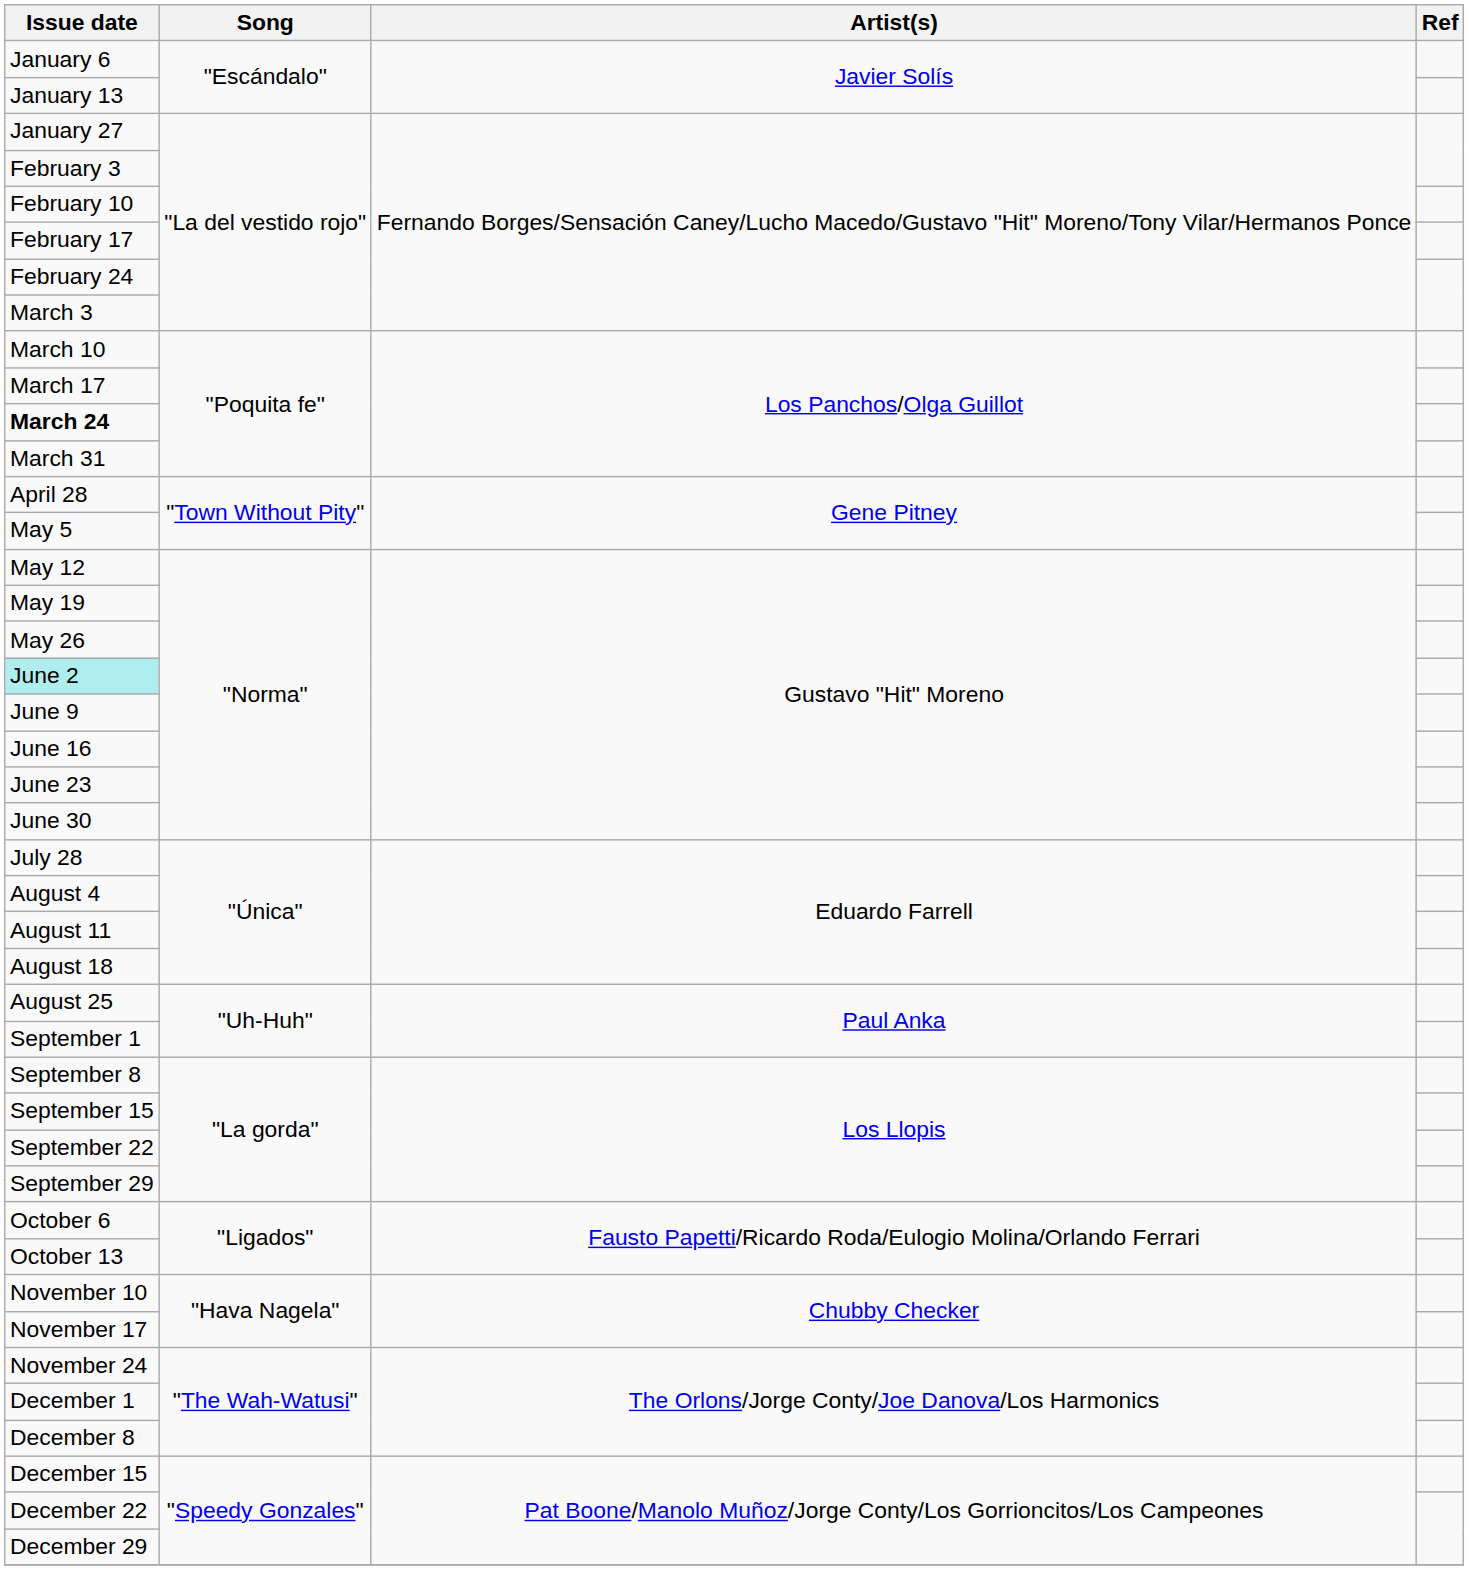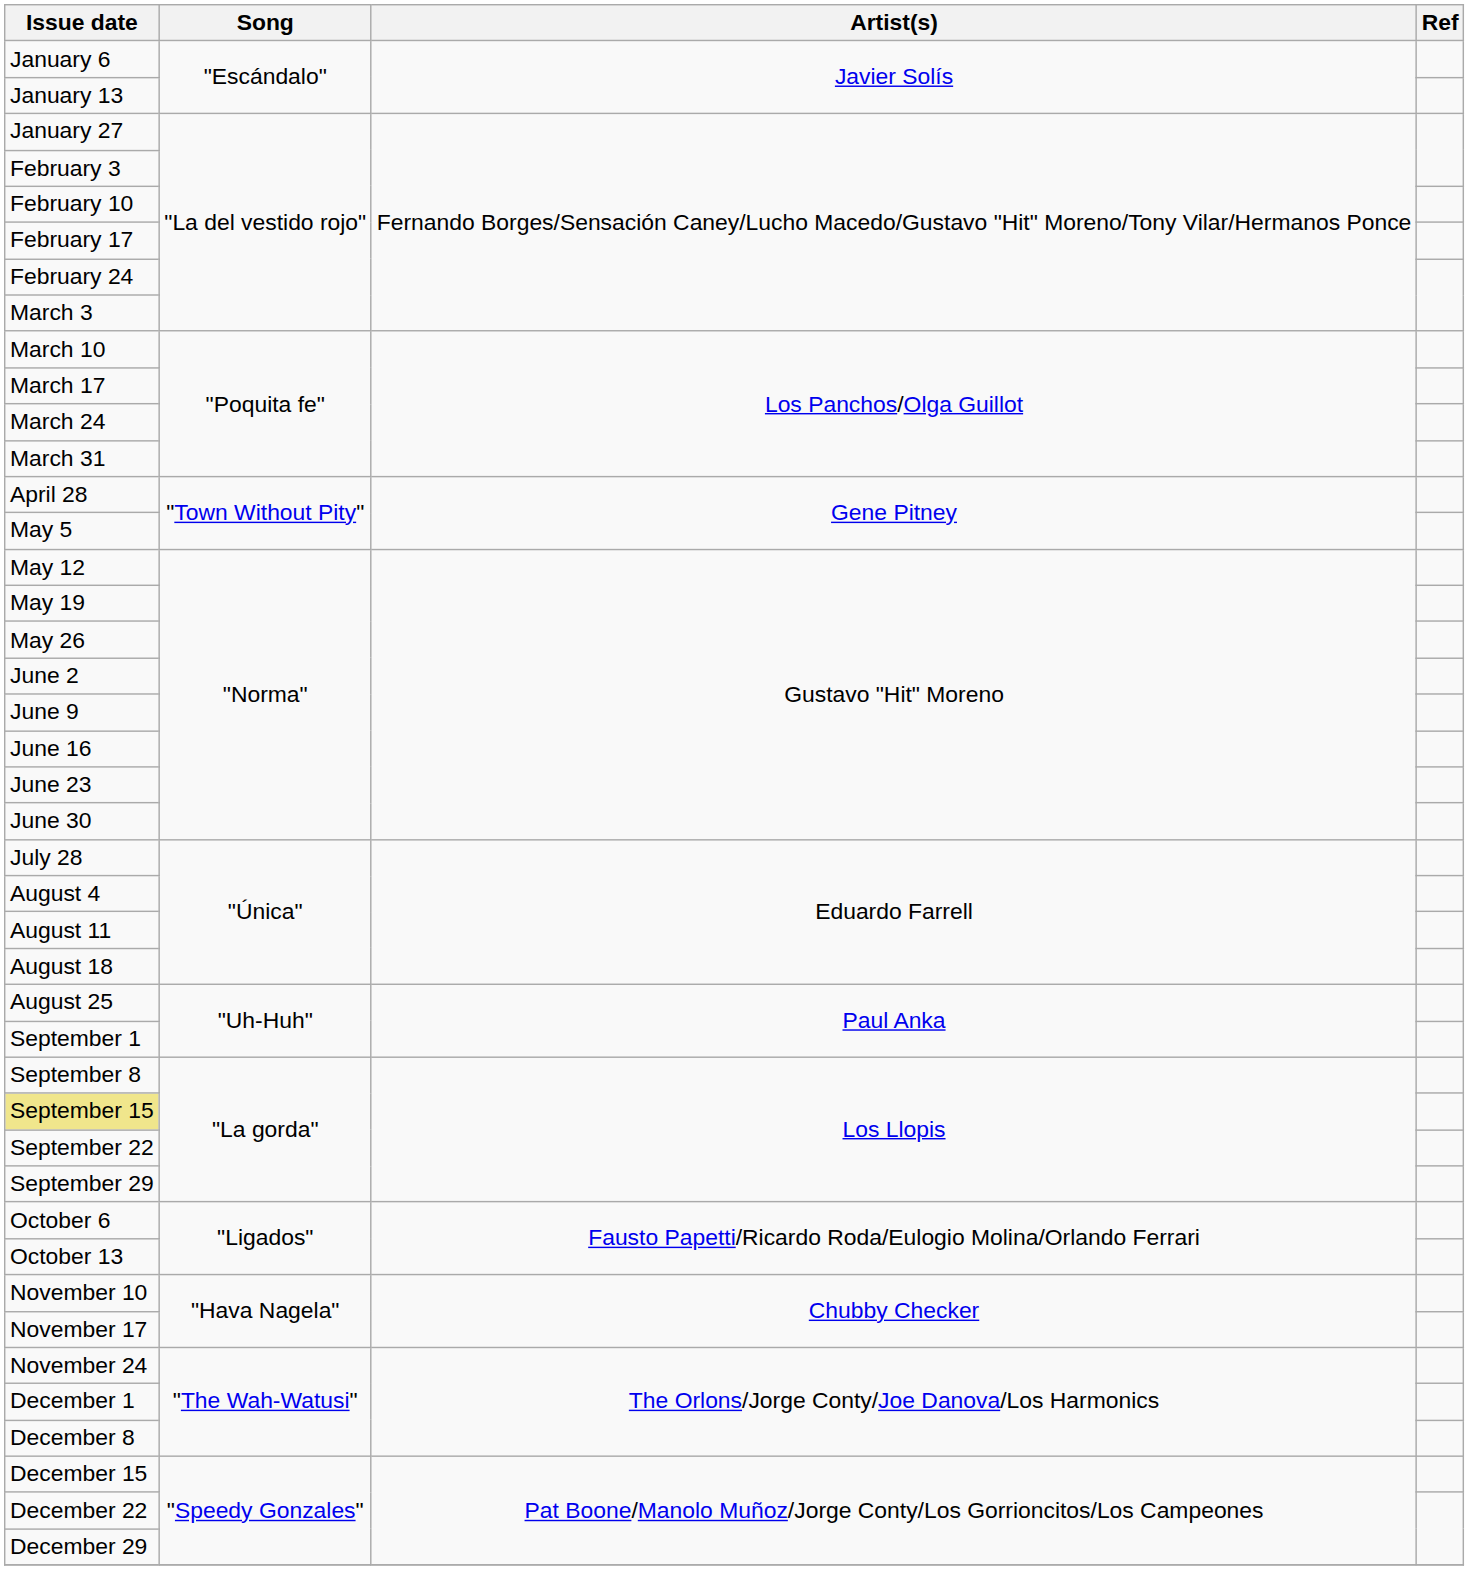(60, 421) bold -> (58, 421) normal
(44, 675) paleturquoise background -> (44, 675) no background
(82, 1111) no background -> (82, 1111) khaki background
